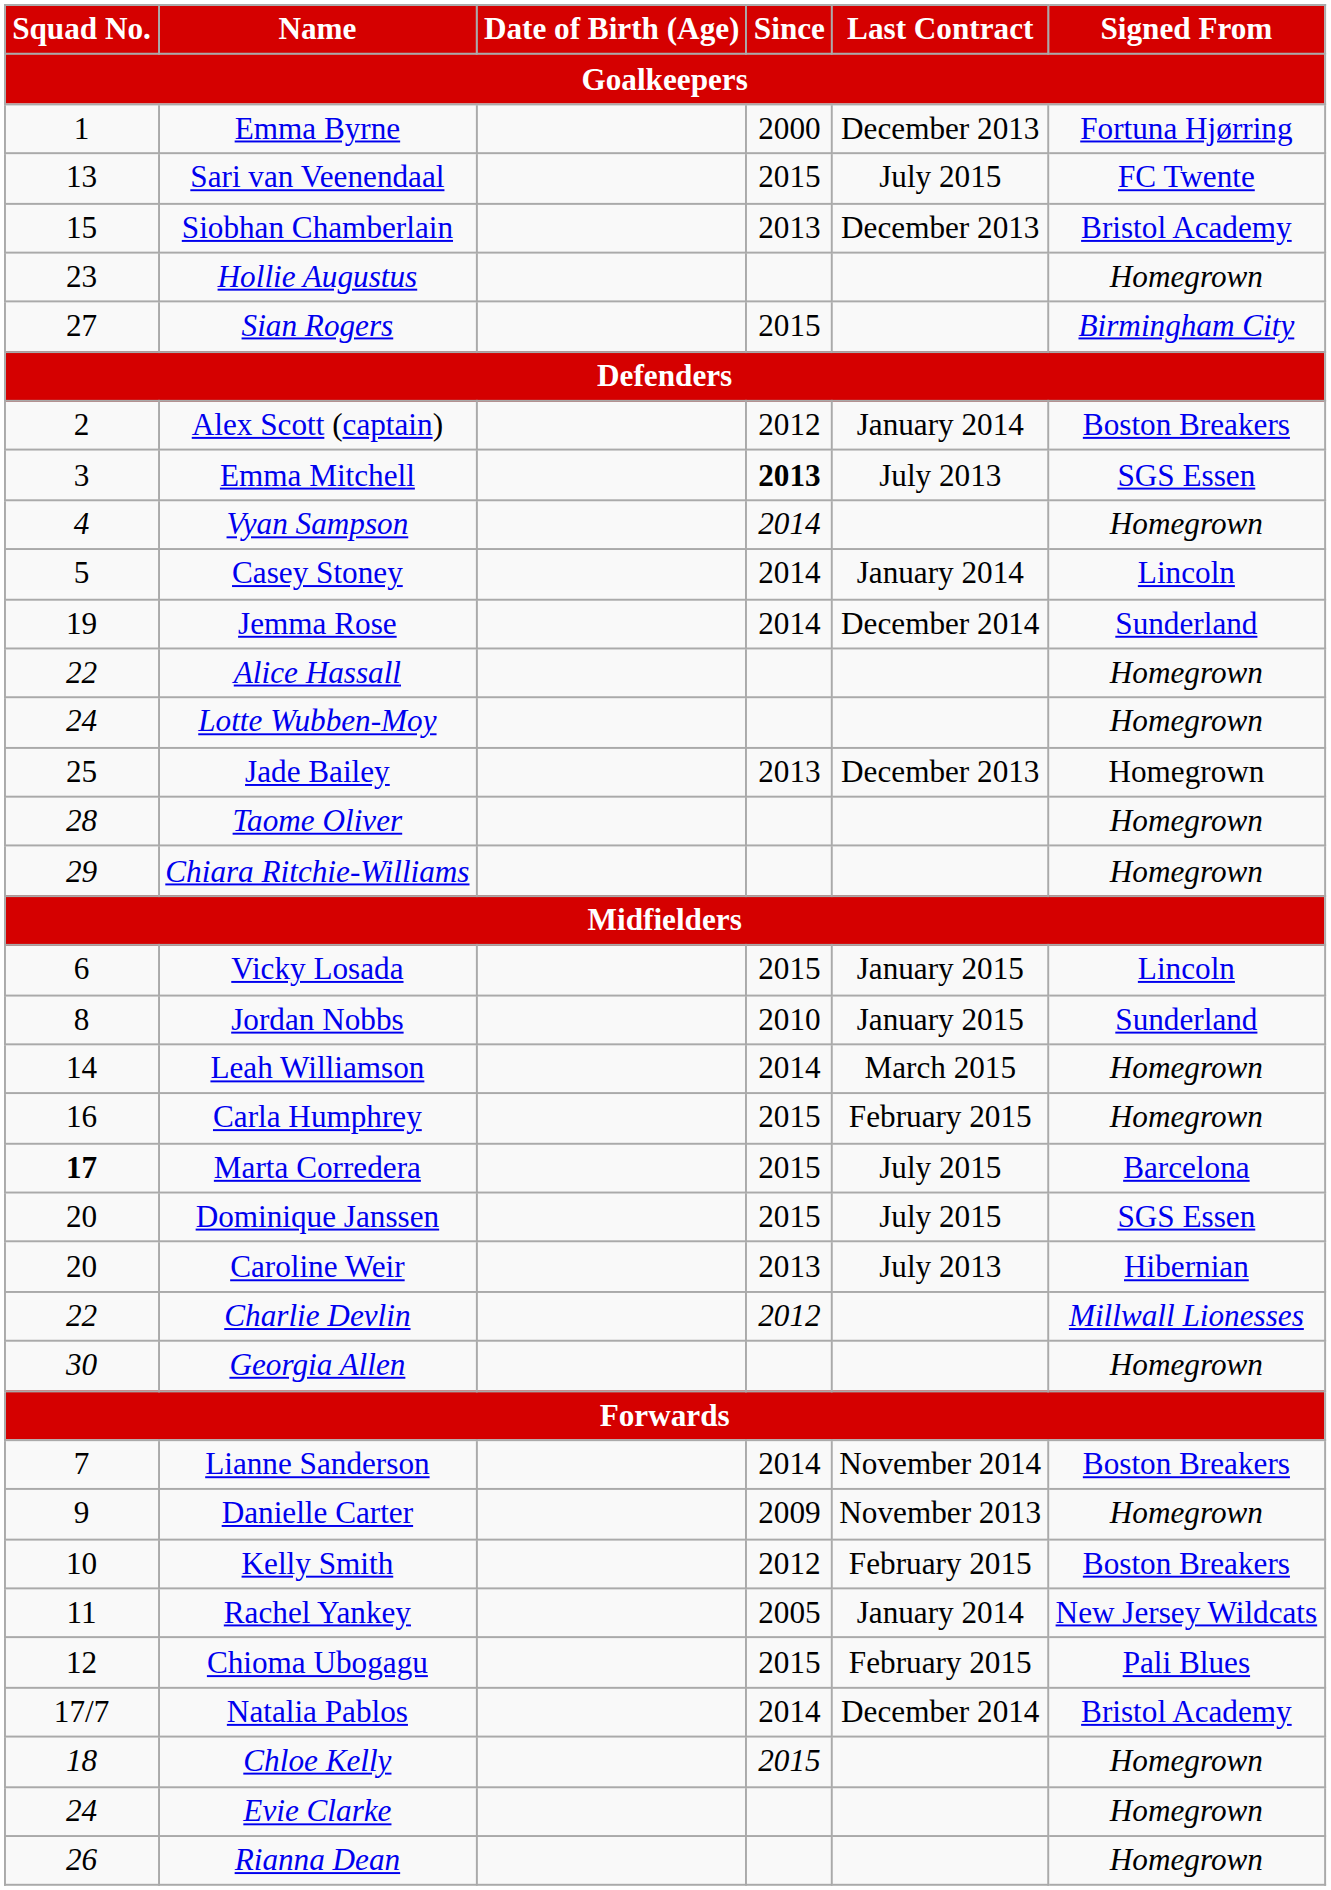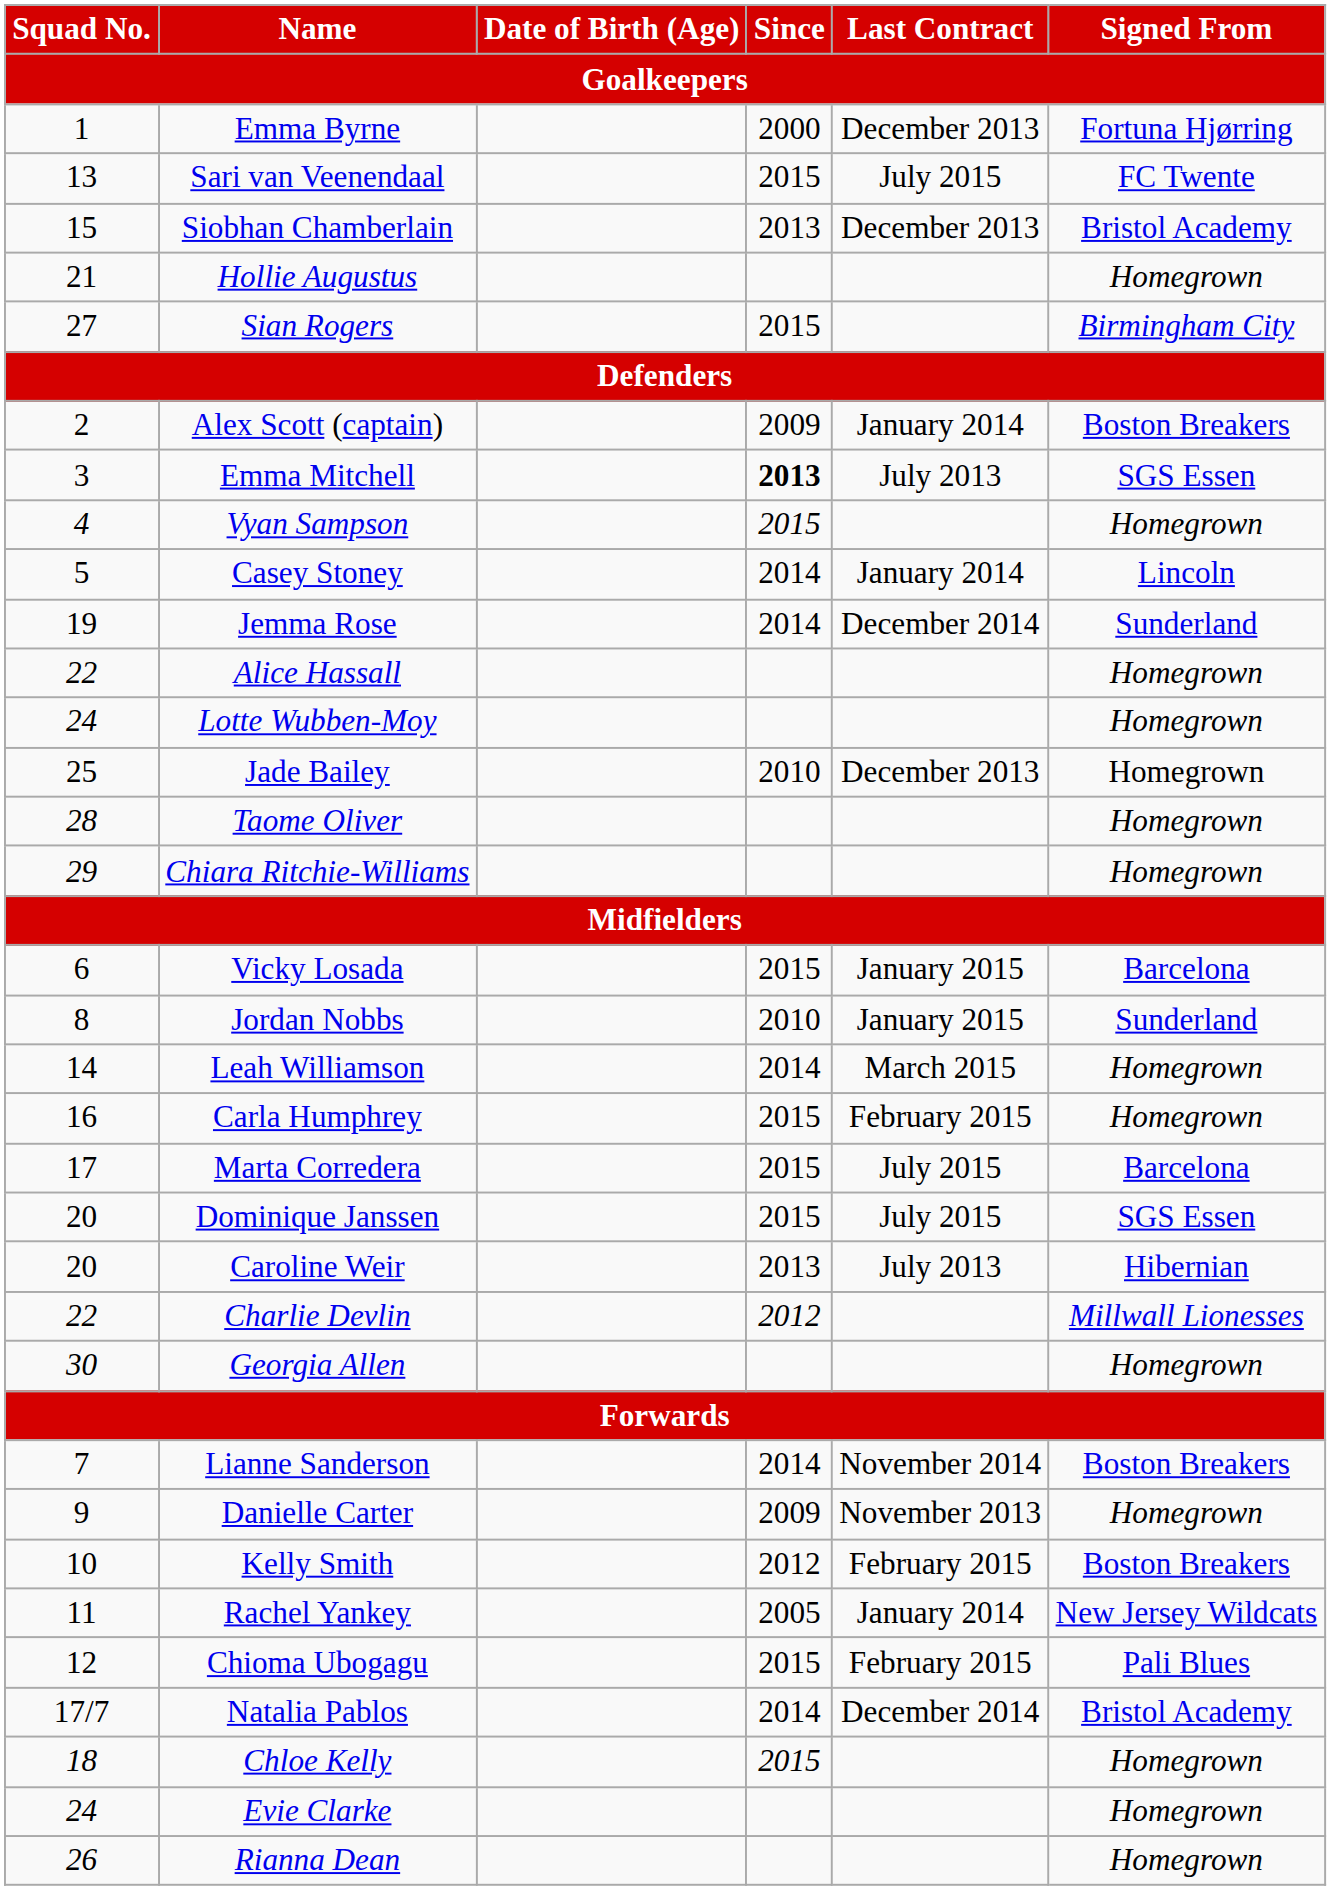(82, 276) 23 -> (82, 276) 21
(789, 425) 2012 -> (789, 425) 2009
(789, 524) 2014 -> (789, 524) 2015
(789, 771) 2013 -> (789, 771) 2010
(1186, 969) Lincoln -> (1186, 969) Barcelona
(82, 1167) bold -> (82, 1167) normal
